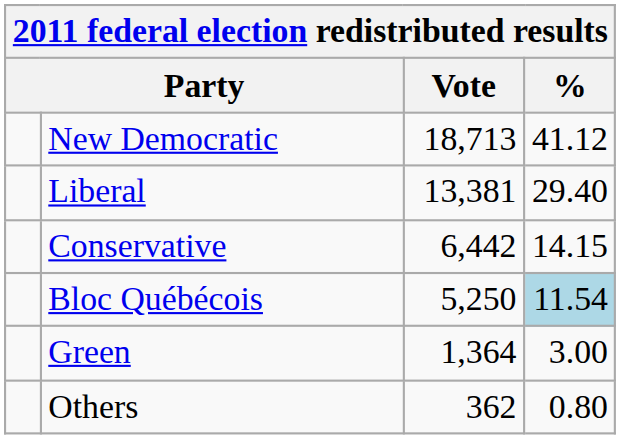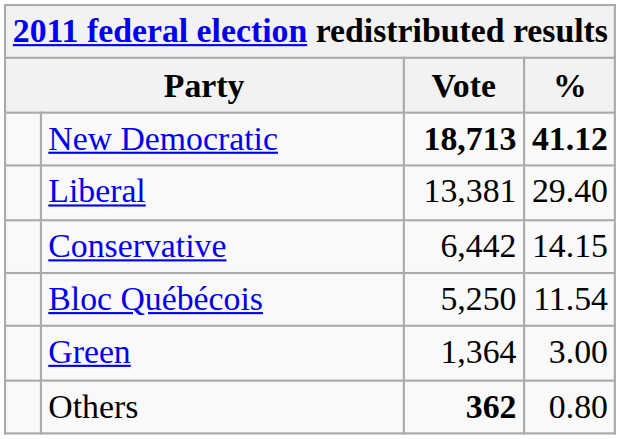(470, 138) normal -> (470, 138) bold
(570, 138) normal -> (570, 138) bold
(571, 298) lightblue background -> (571, 298) no background
(491, 406) normal -> (491, 406) bold
